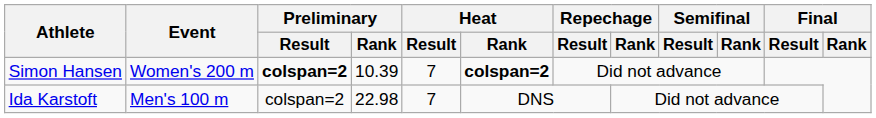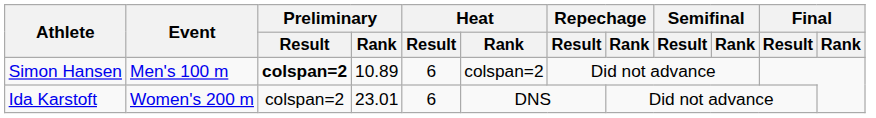(192, 72) Women's 200 m -> (179, 72) Men's 100 m
(377, 72) 10.39 -> (377, 72) 10.89
(431, 72) 7 -> (431, 72) 6
(507, 72) bold -> (504, 72) normal
(179, 99) Men's 100 m -> (192, 99) Women's 200 m
(377, 99) 22.98 -> (377, 99) 23.01
(431, 99) 7 -> (431, 99) 6
